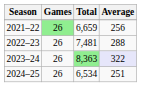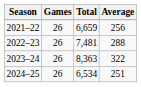(58, 27) lightgreen background -> (58, 27) no background
(87, 59) lightgreen background -> (87, 59) no background
(118, 59) lavender background -> (118, 59) no background
